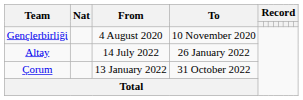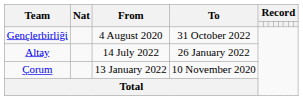(214, 35) 10 November 2020 -> (214, 35) 31 October 2022
(214, 69) 31 October 2022 -> (214, 69) 10 November 2020
